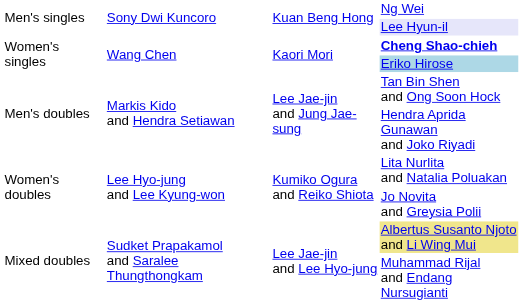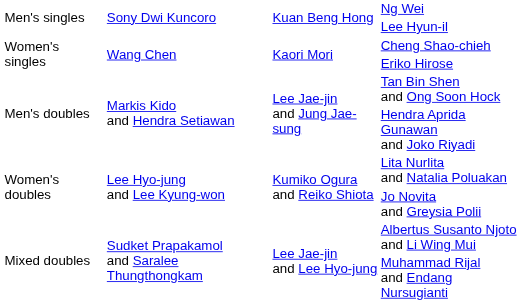(414, 27) lavender background -> (414, 27) no background
(439, 45) bold -> (436, 45) normal
(417, 63) lightblue background -> (417, 63) no background
(449, 237) khaki background -> (449, 237) no background
